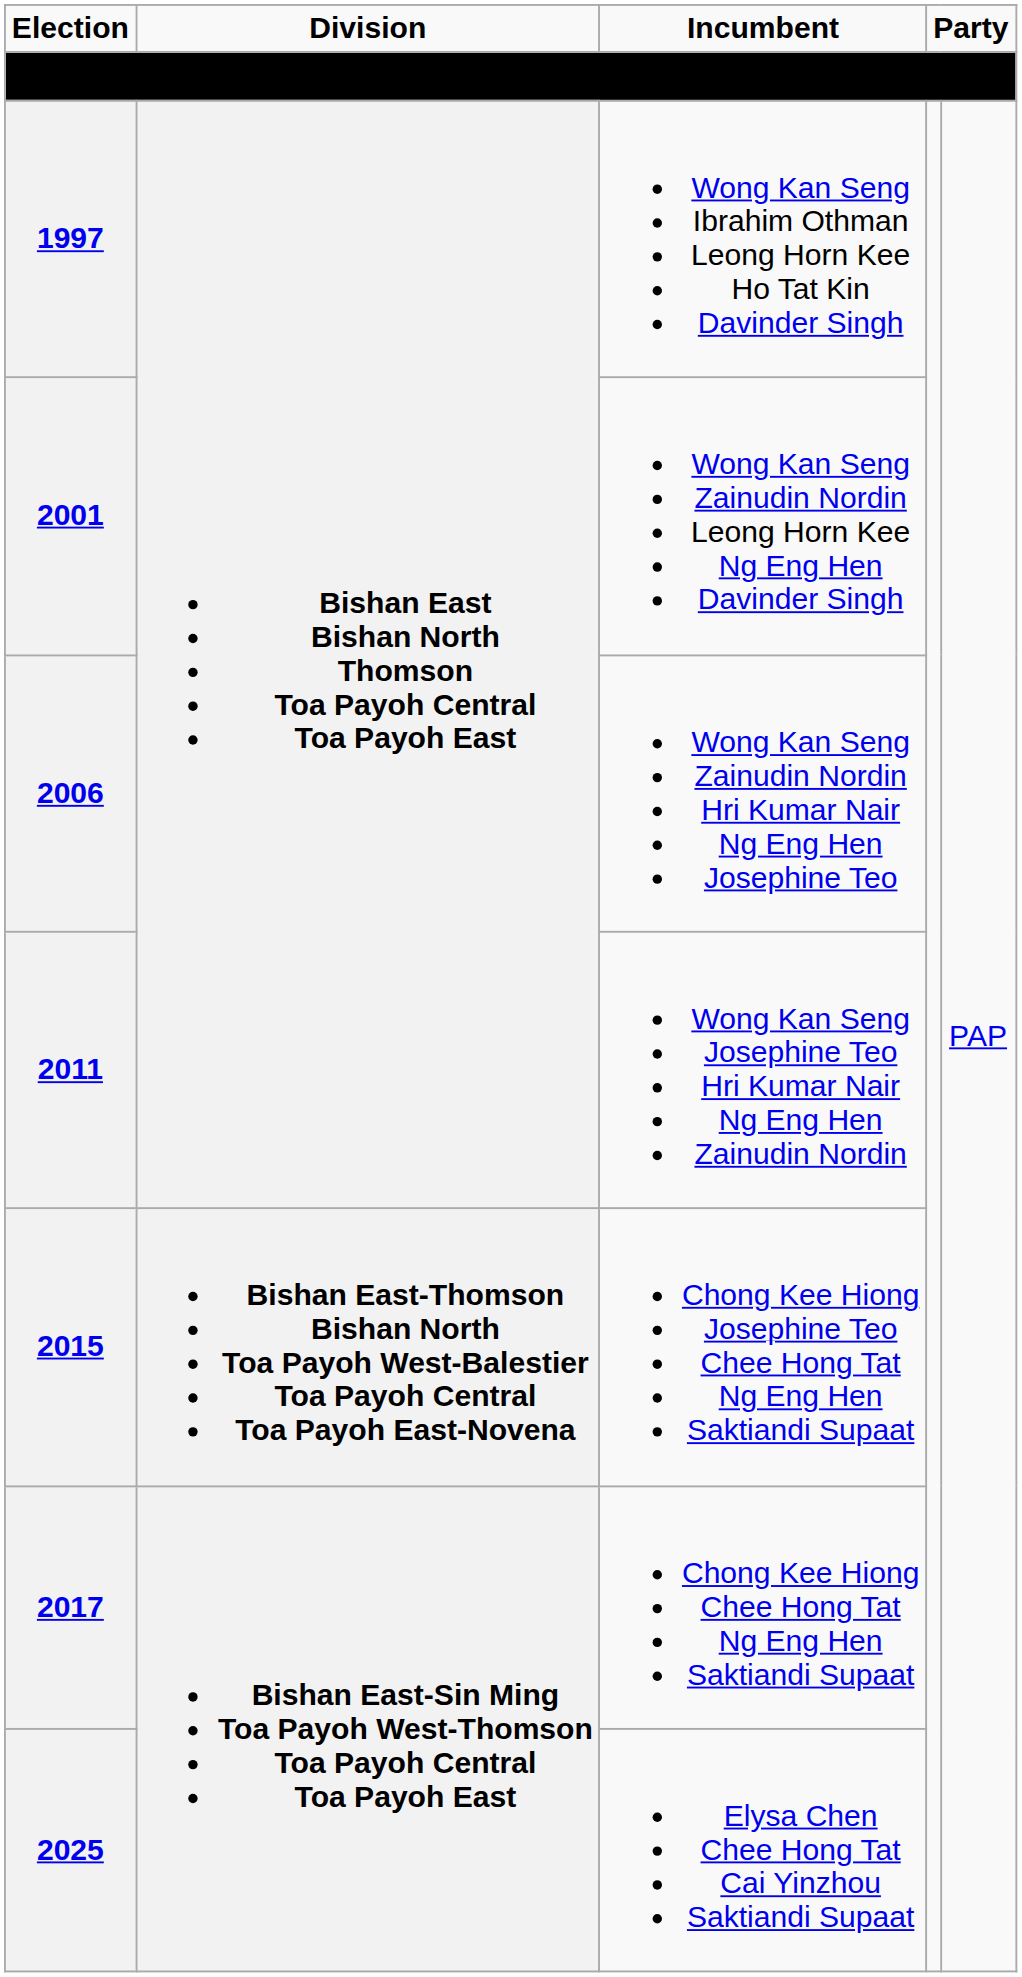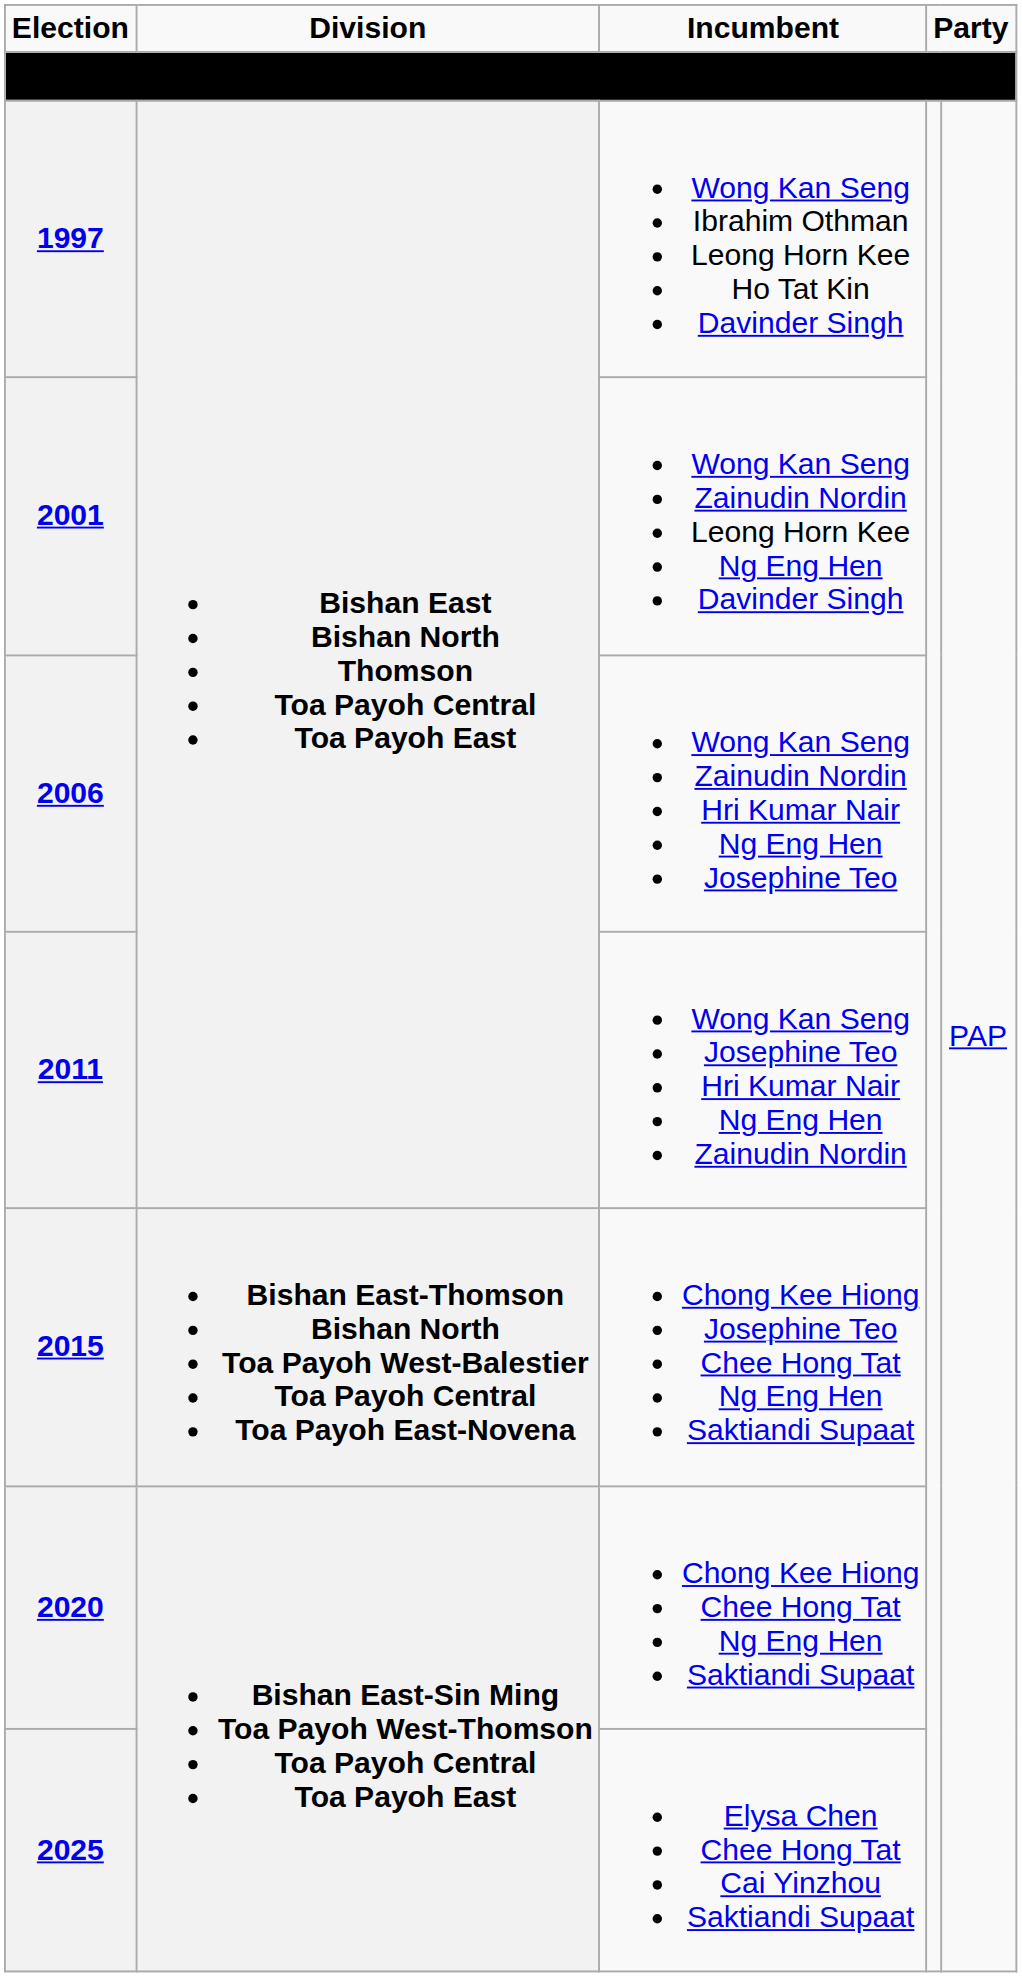(70, 1606) 2017 -> (70, 1606) 2020
